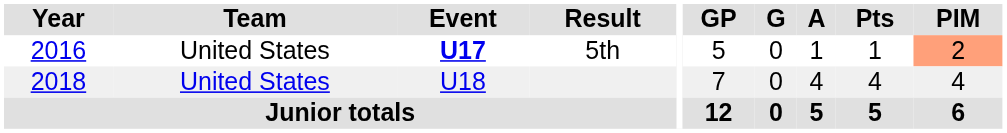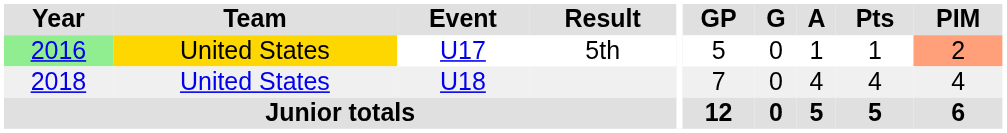(58, 50) no background -> (58, 50) lightgreen background
(255, 50) no background -> (255, 50) gold background
(463, 50) bold -> (463, 50) normal
